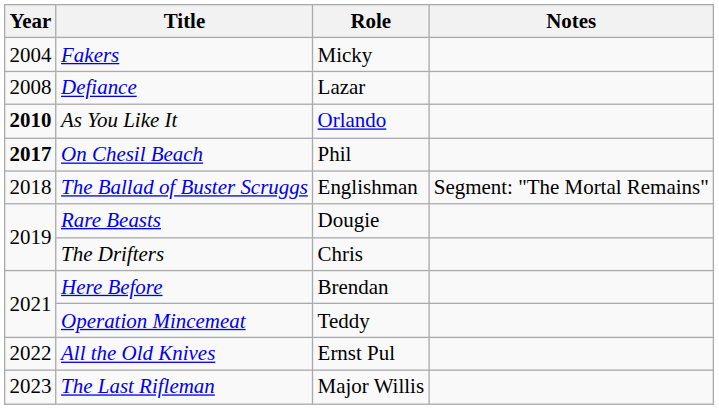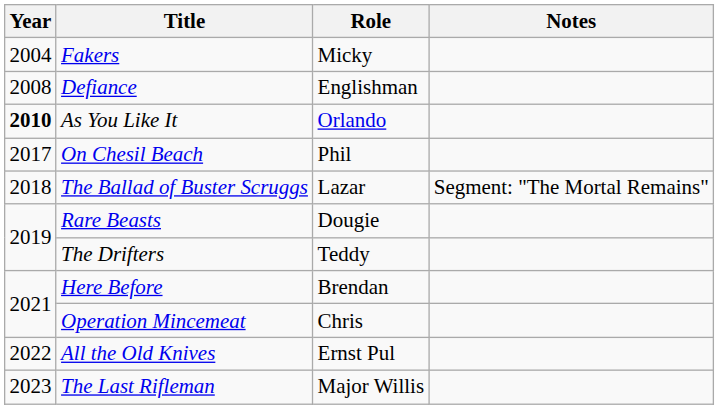(341, 87) Lazar -> (368, 87) Englishman
(30, 154) bold -> (30, 154) normal
(368, 187) Englishman -> (341, 187) Lazar
(340, 253) Chris -> (344, 253) Teddy
(344, 320) Teddy -> (340, 320) Chris
